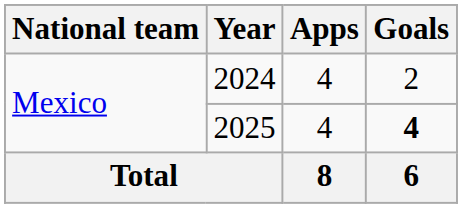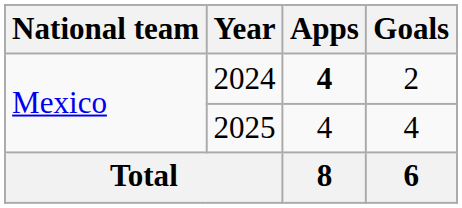(324, 78) normal -> (324, 78) bold
(411, 127) bold -> (411, 127) normal
